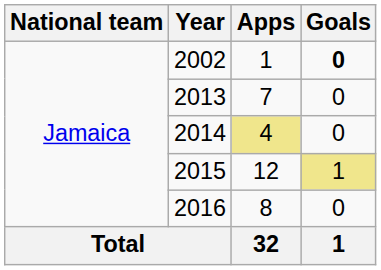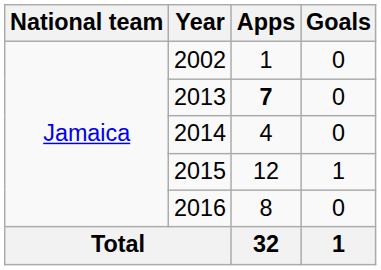(338, 60) bold -> (338, 60) normal
(266, 97) normal -> (266, 97) bold
(266, 134) khaki background -> (266, 134) no background
(338, 171) khaki background -> (338, 171) no background
